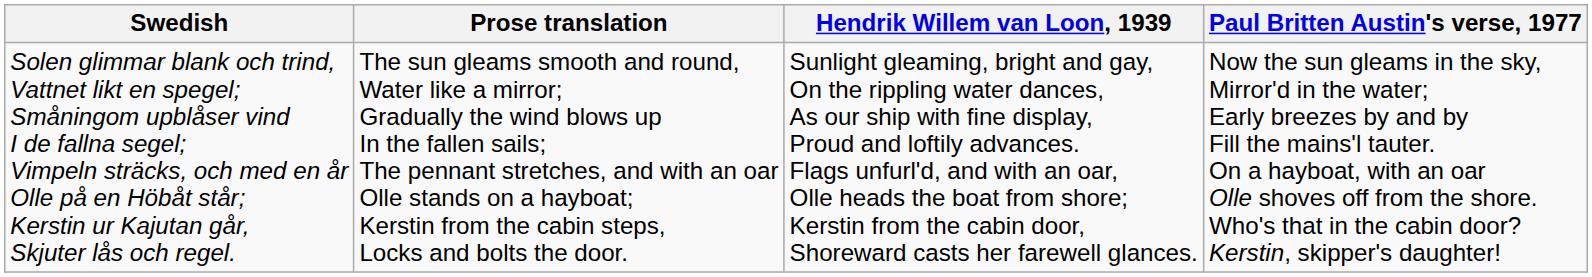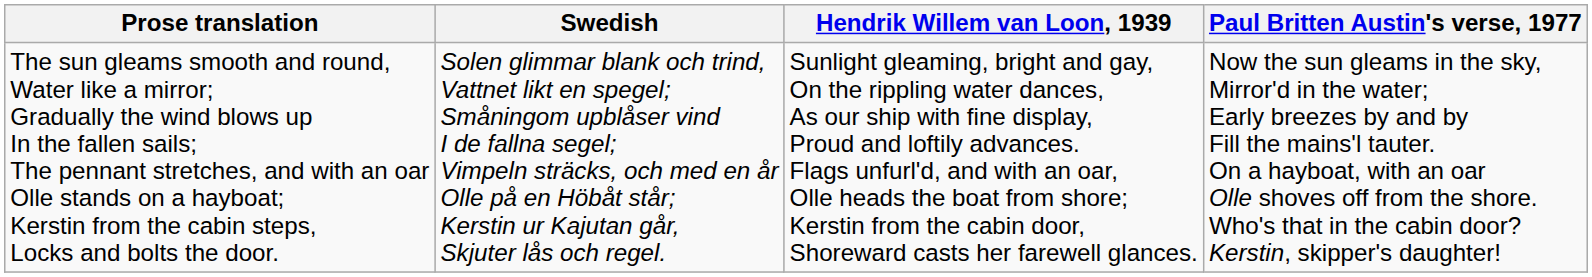columns swapped: (179, 23) <-> (569, 23)
